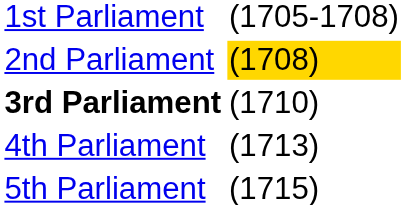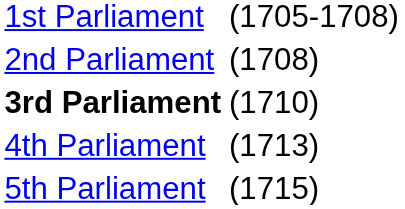(274, 59) gold background -> (274, 59) no background
